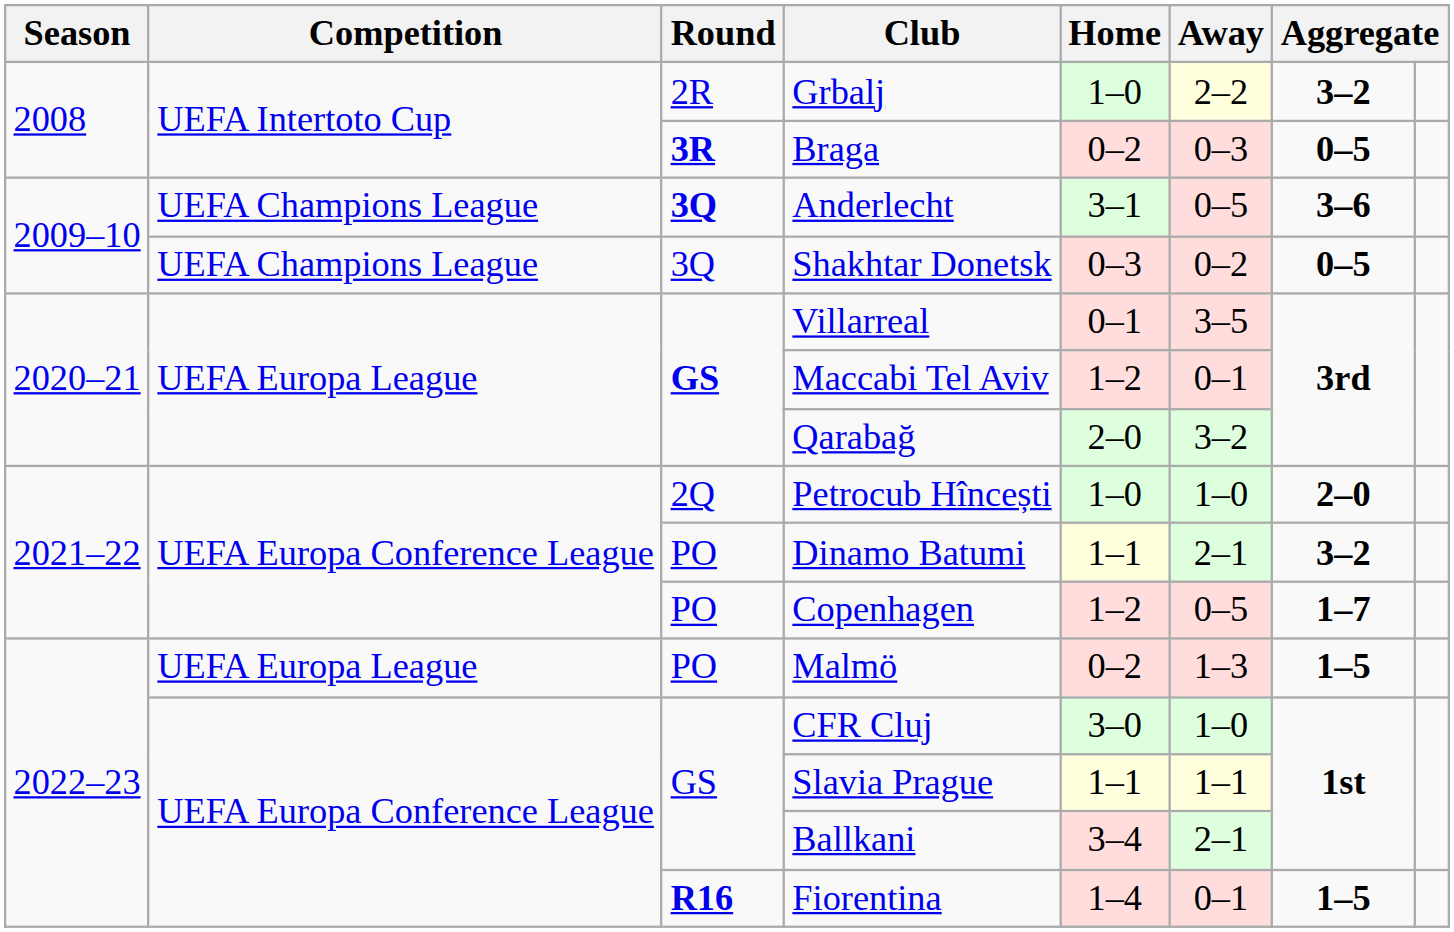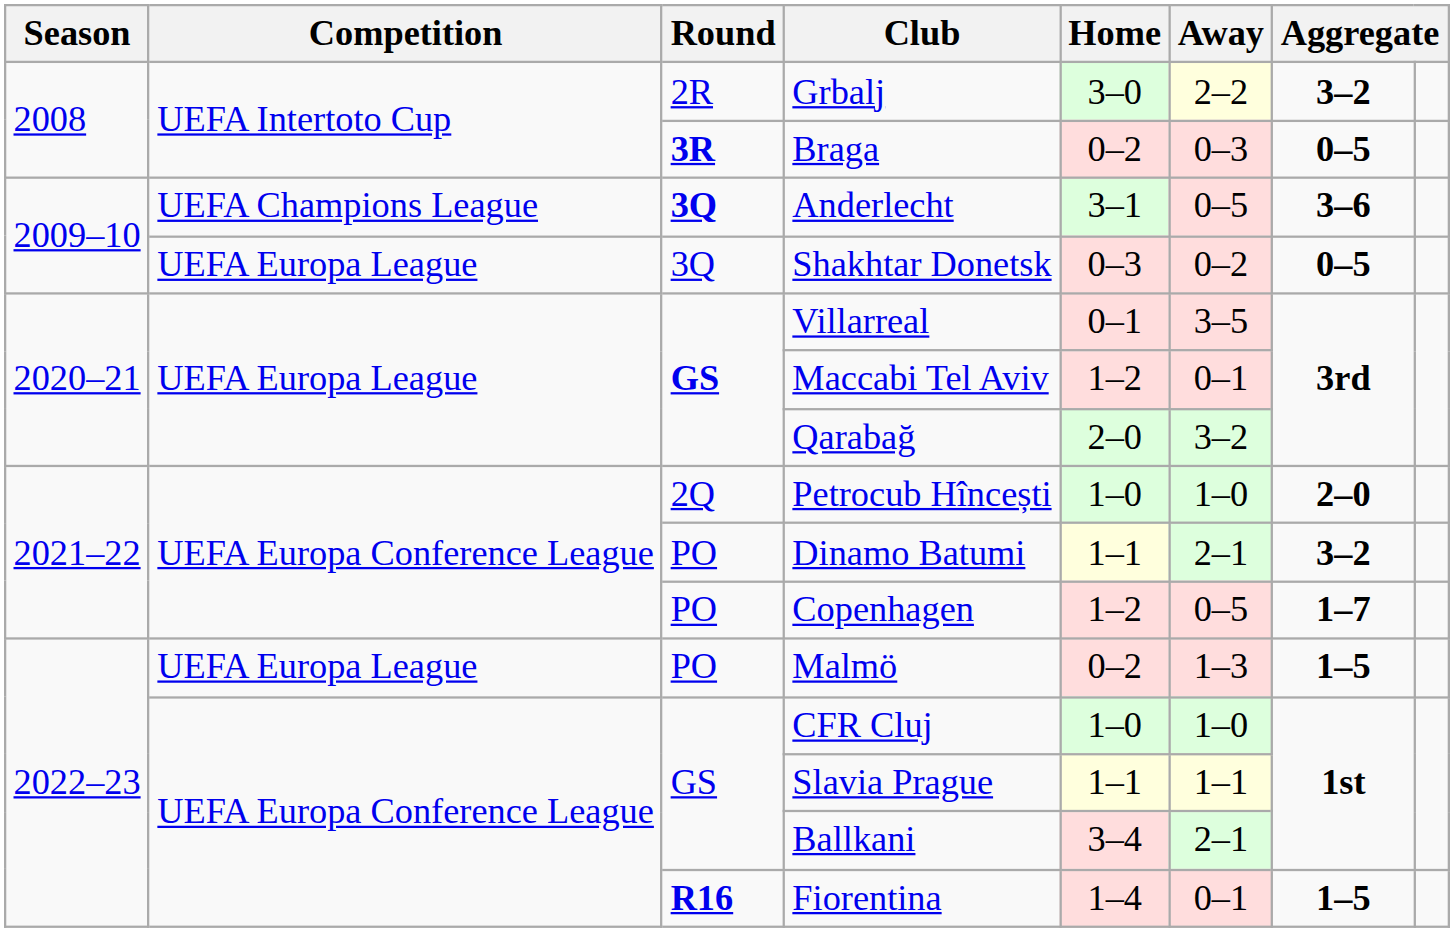(1115, 90) 1–0 -> (1115, 90) 3–0
(348, 263) UEFA Champions League -> (317, 263) UEFA Europa League
(1115, 724) 3–0 -> (1115, 724) 1–0
